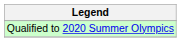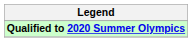(90, 28) normal -> (96, 28) bold
